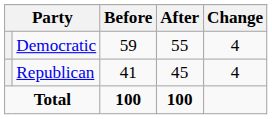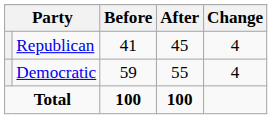rows swapped: (56, 45) <-> (55, 72)
